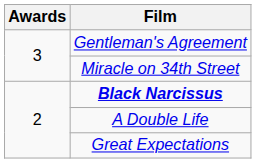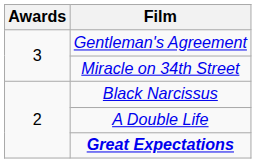(160, 94) bold -> (160, 94) normal
(160, 145) normal -> (160, 145) bold
